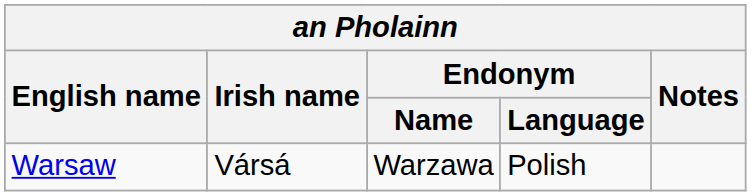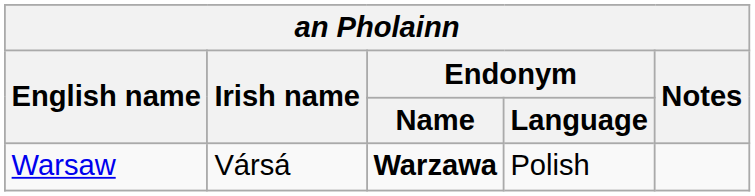(434, 166) normal -> (435, 166) bold
